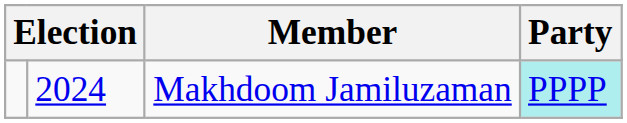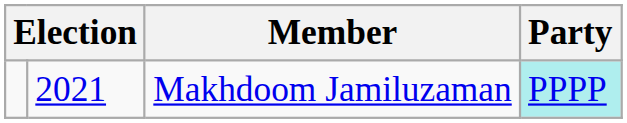(71, 88) 2024 -> (71, 88) 2021
